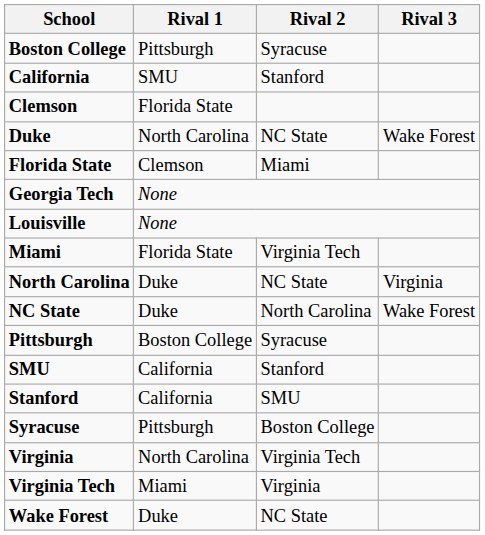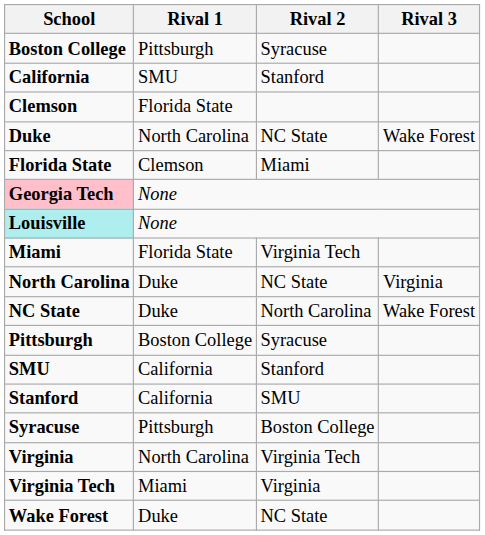(61, 194) no background -> (61, 194) pink background
(47, 223) no background -> (47, 223) paleturquoise background
